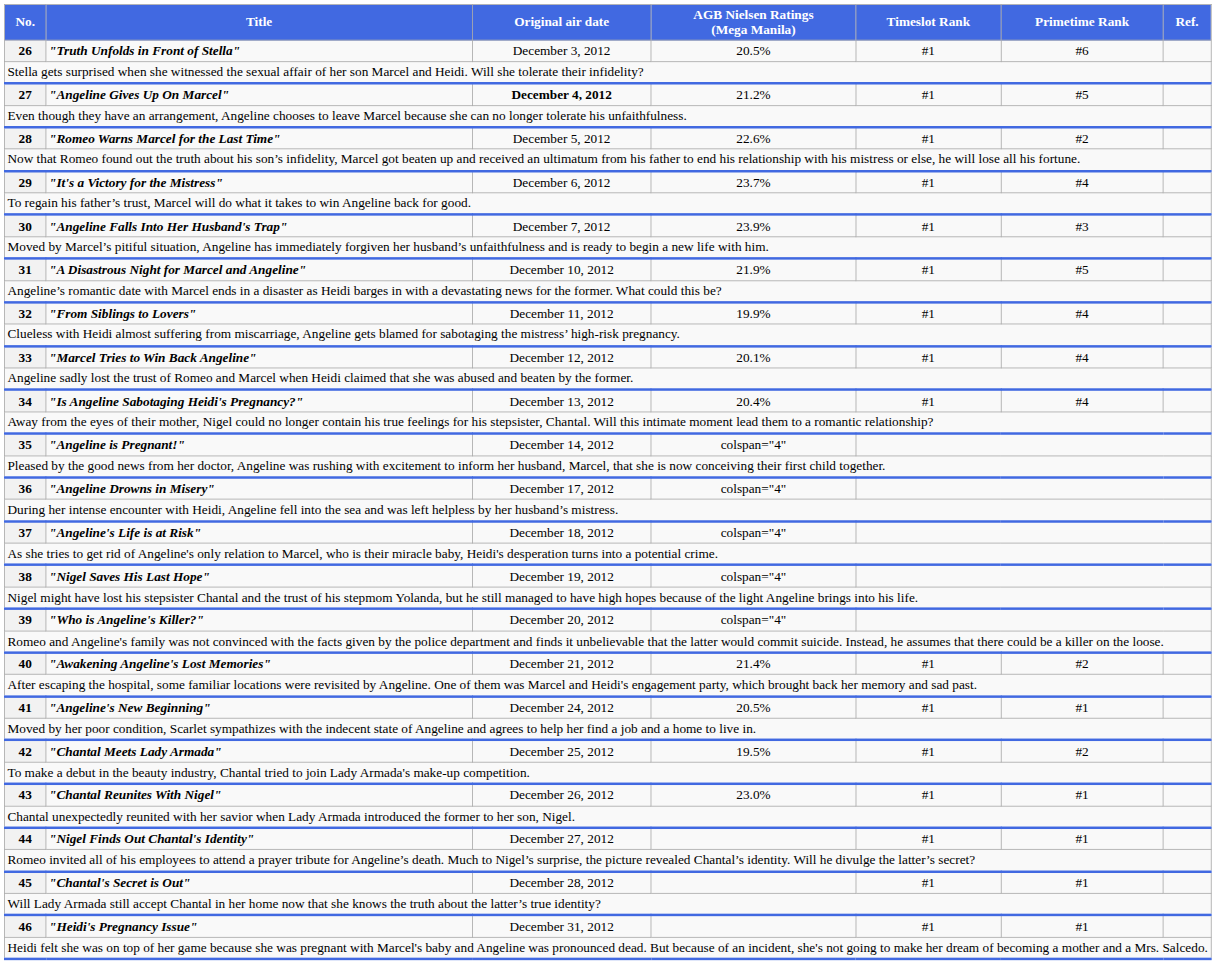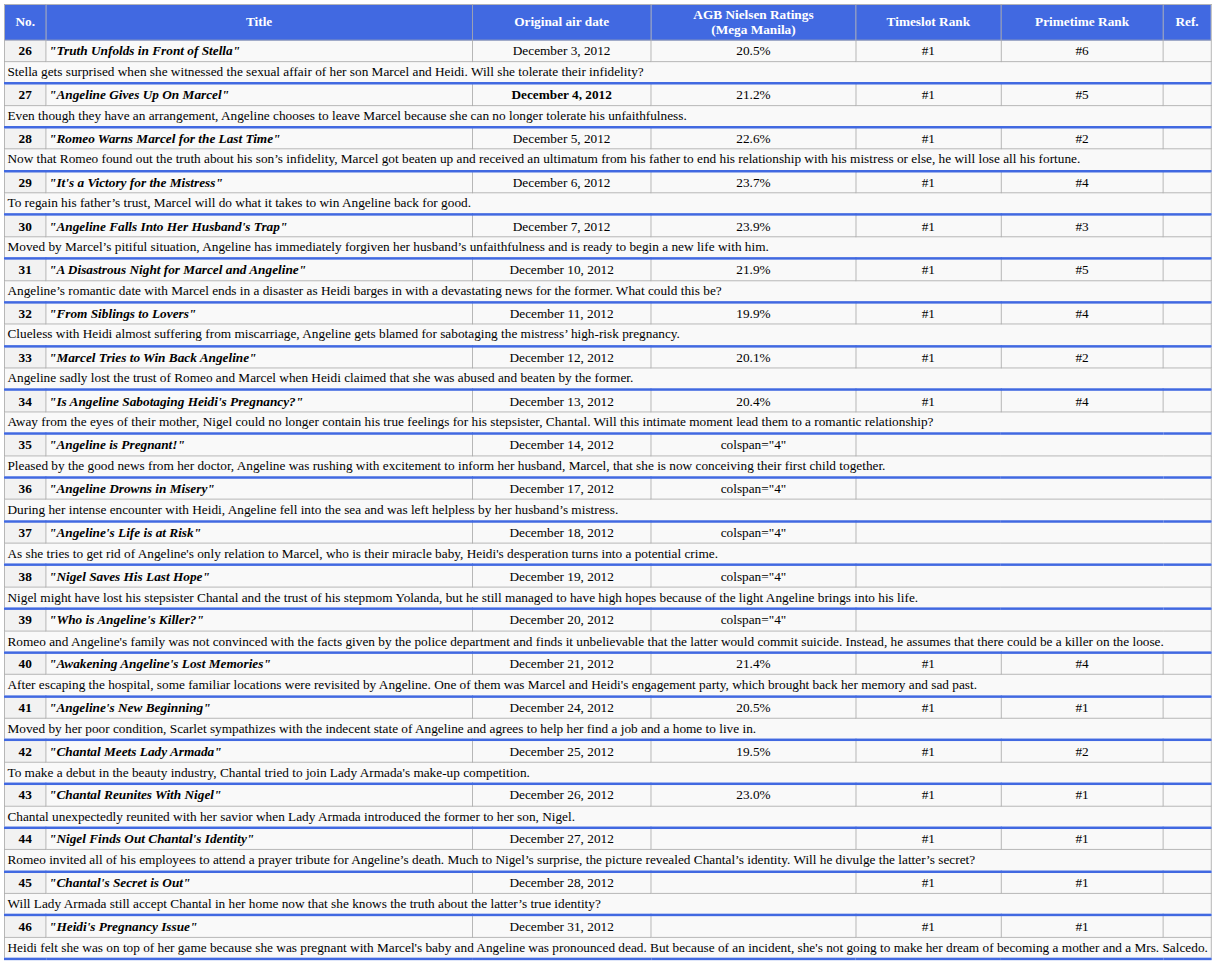(1082, 357) #4 -> (1082, 357) #2
(1082, 663) #2 -> (1082, 663) #4
